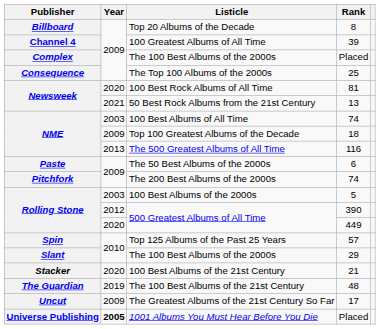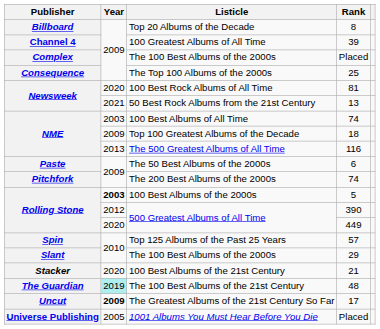(114, 194) normal -> (114, 194) bold
(114, 286) no background -> (114, 286) paleturquoise background
(114, 301) normal -> (114, 301) bold
(114, 316) bold -> (114, 316) normal
